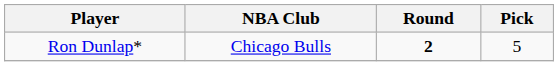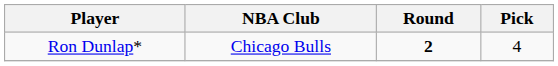(517, 46) 5 -> (517, 46) 4
